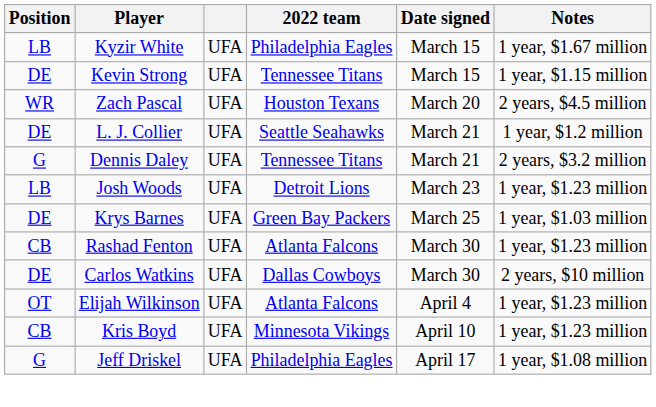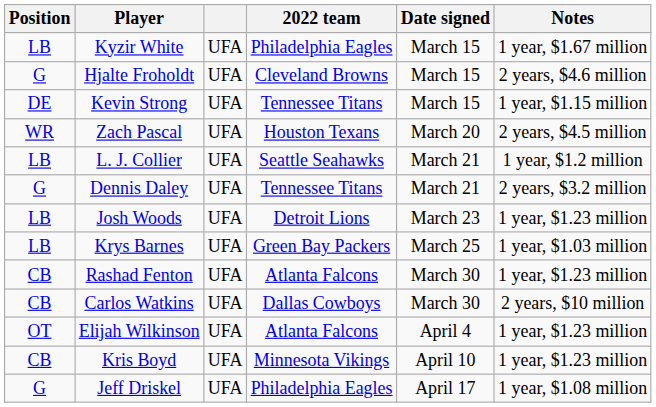+ row: (139, 75)
(40, 132) DE -> (40, 160) LB
(40, 217) DE -> (40, 246) LB
(40, 274) DE -> (40, 302) CB
